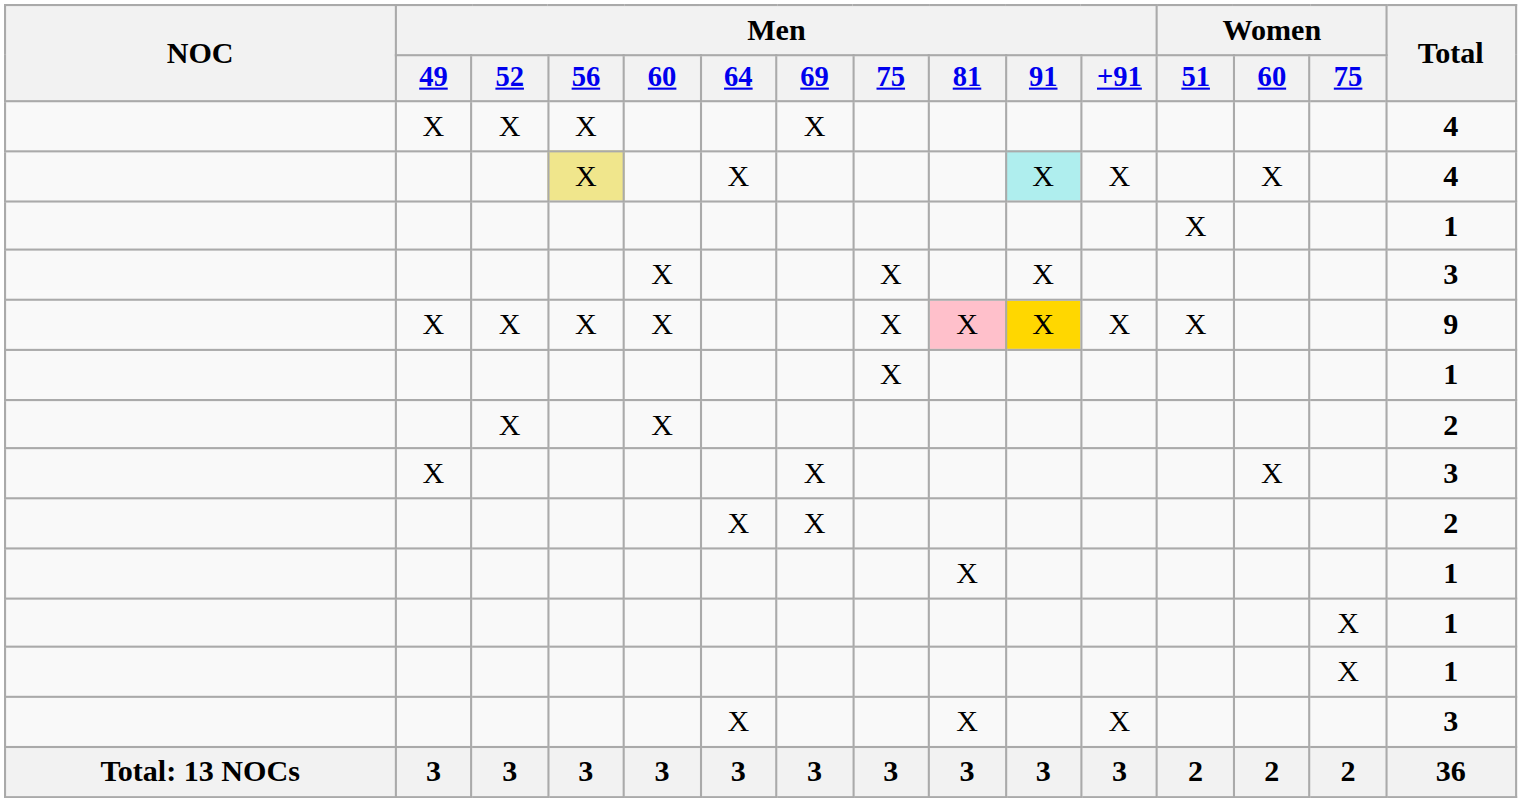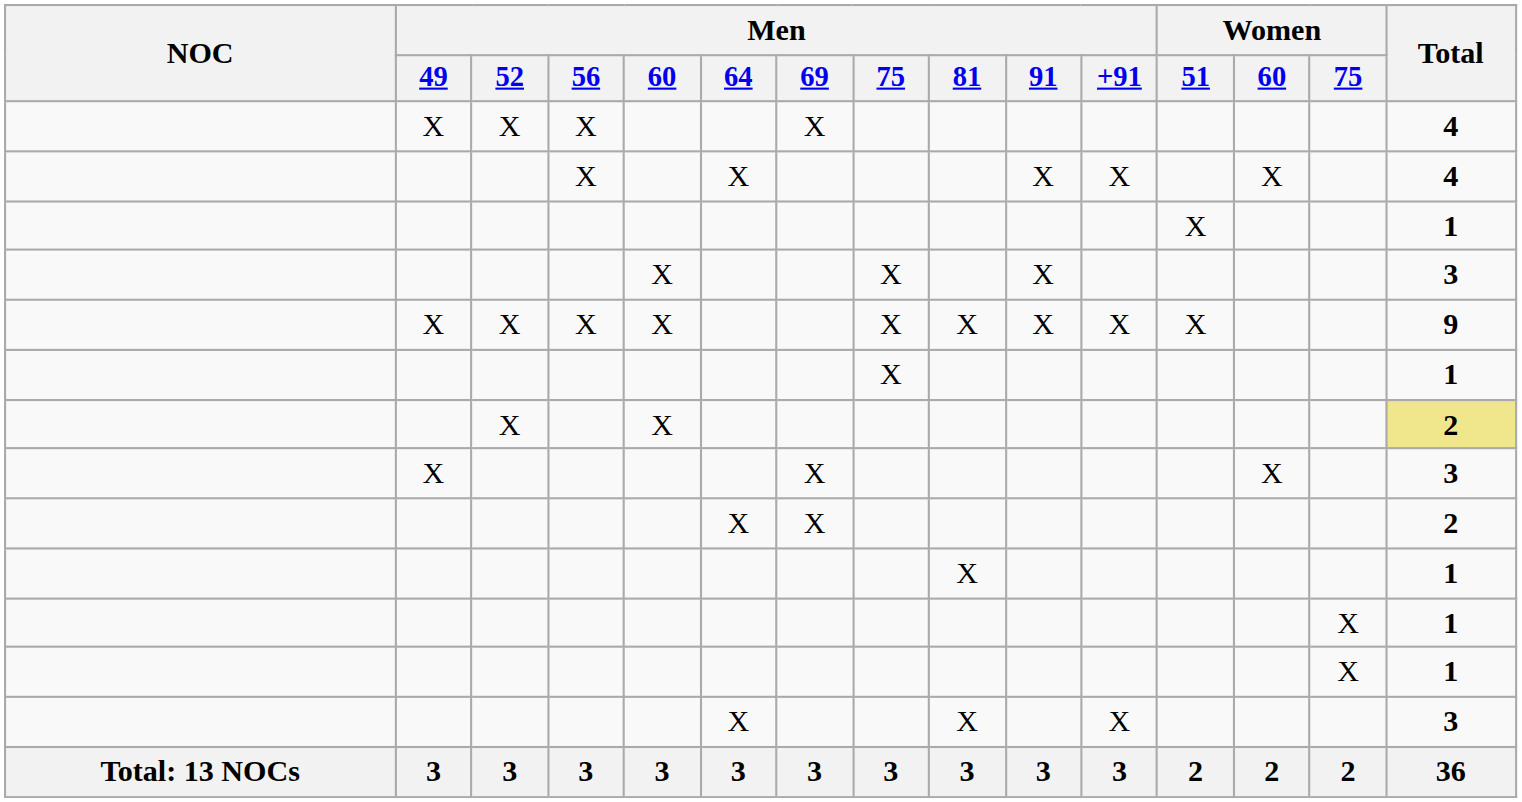(586, 175) khaki background -> (586, 175) no background
(1043, 175) paleturquoise background -> (1043, 175) no background
(967, 324) pink background -> (967, 324) no background
(1043, 324) gold background -> (1043, 324) no background
(1451, 424) no background -> (1451, 424) khaki background
